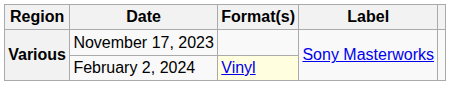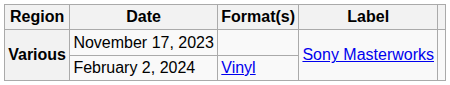(238, 67) lightyellow background -> (238, 67) no background
